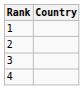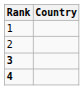(10, 61) normal -> (10, 61) bold
(10, 77) normal -> (10, 77) bold
